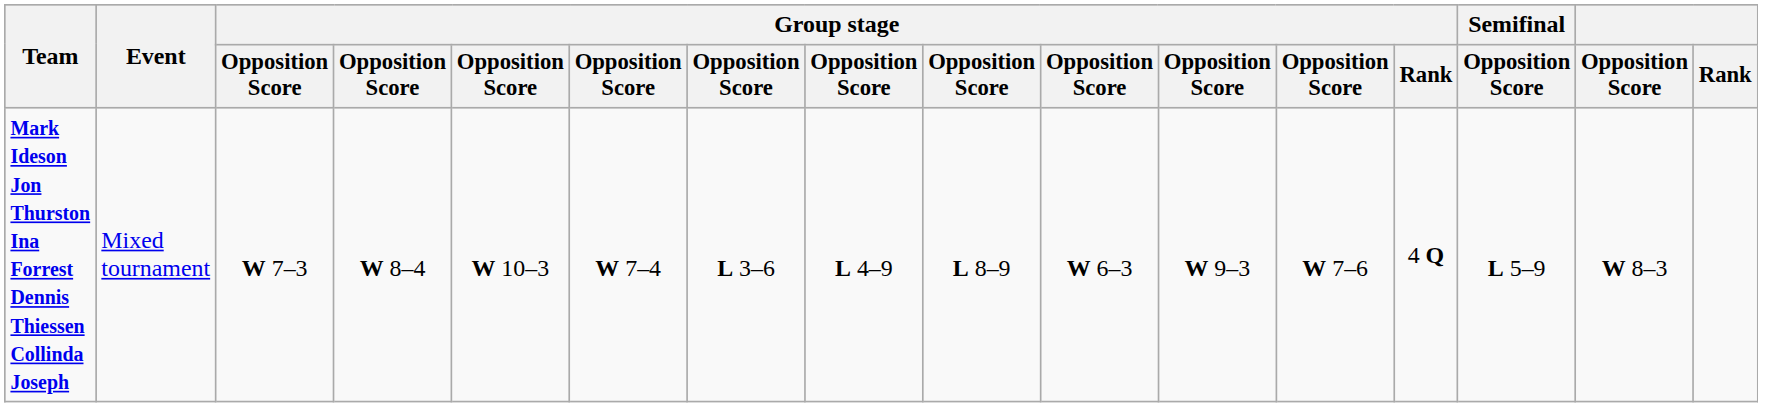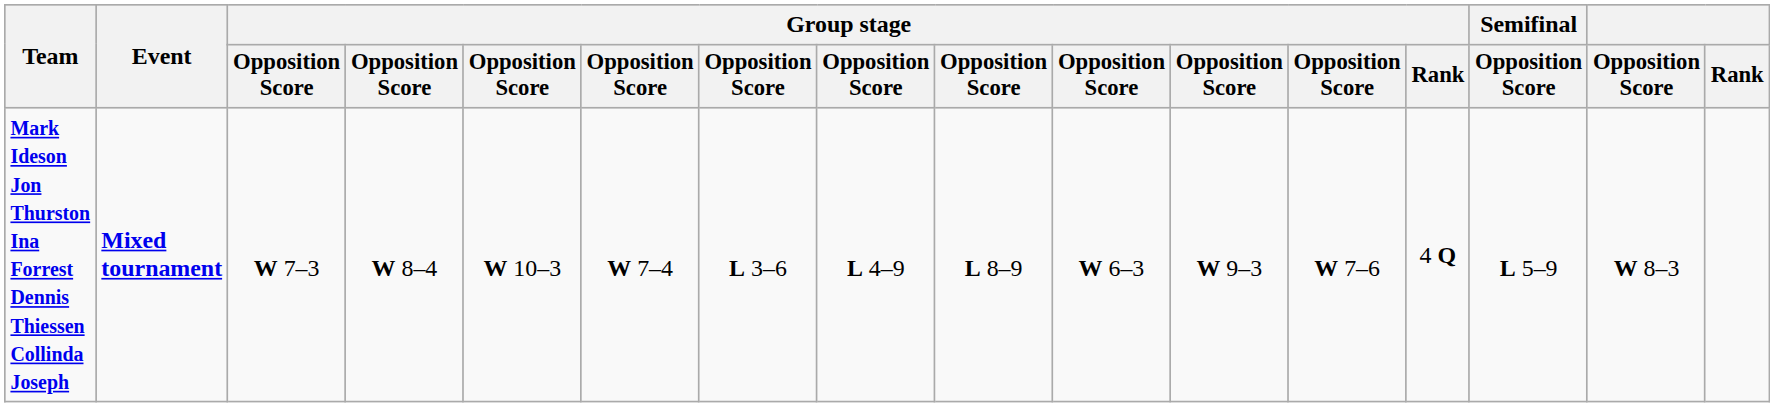(156, 254) normal -> (162, 254) bold
